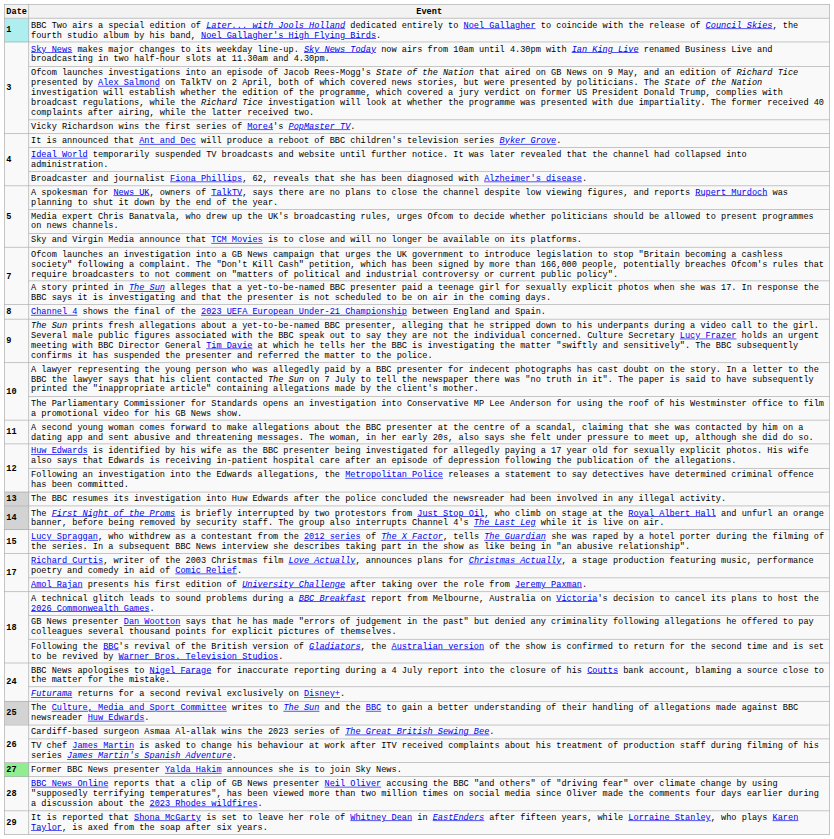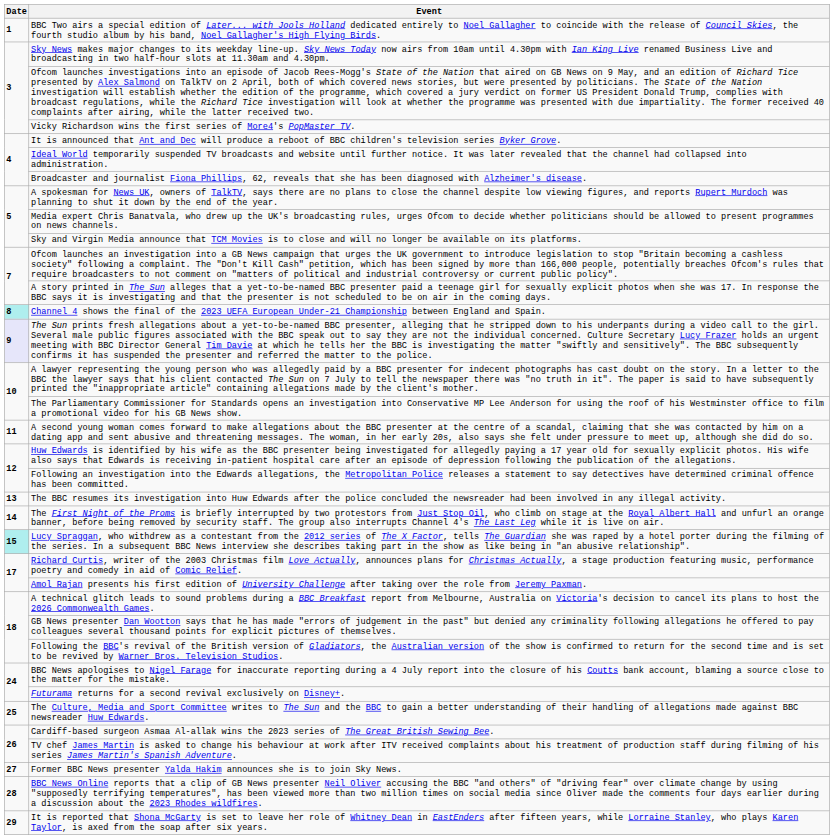(9, 30) paleturquoise background -> (9, 30) no background
(9, 312) no background -> (9, 312) paleturquoise background
(9, 341) no background -> (9, 341) lavender background
(12, 499) lightgrey background -> (12, 499) no background
(12, 518) lightgrey background -> (12, 518) no background
(12, 542) no background -> (12, 542) paleturquoise background
(12, 713) lightgrey background -> (12, 713) no background
(12, 770) lightgreen background -> (12, 770) no background
